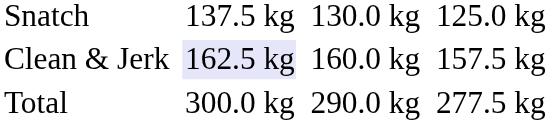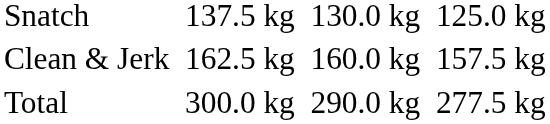(240, 59) lavender background -> (240, 59) no background
